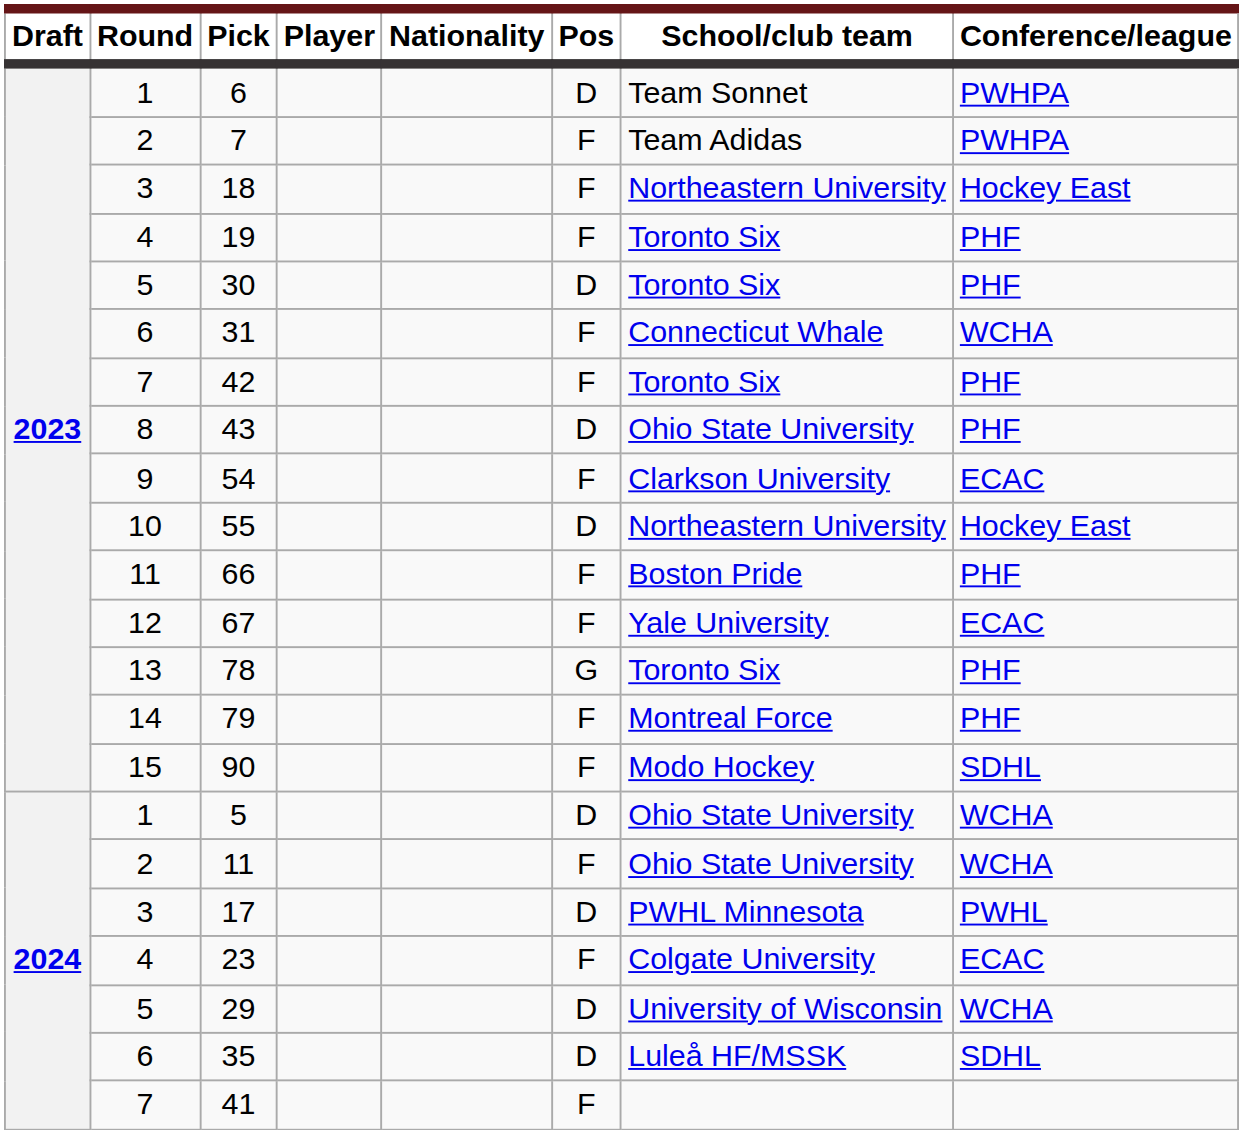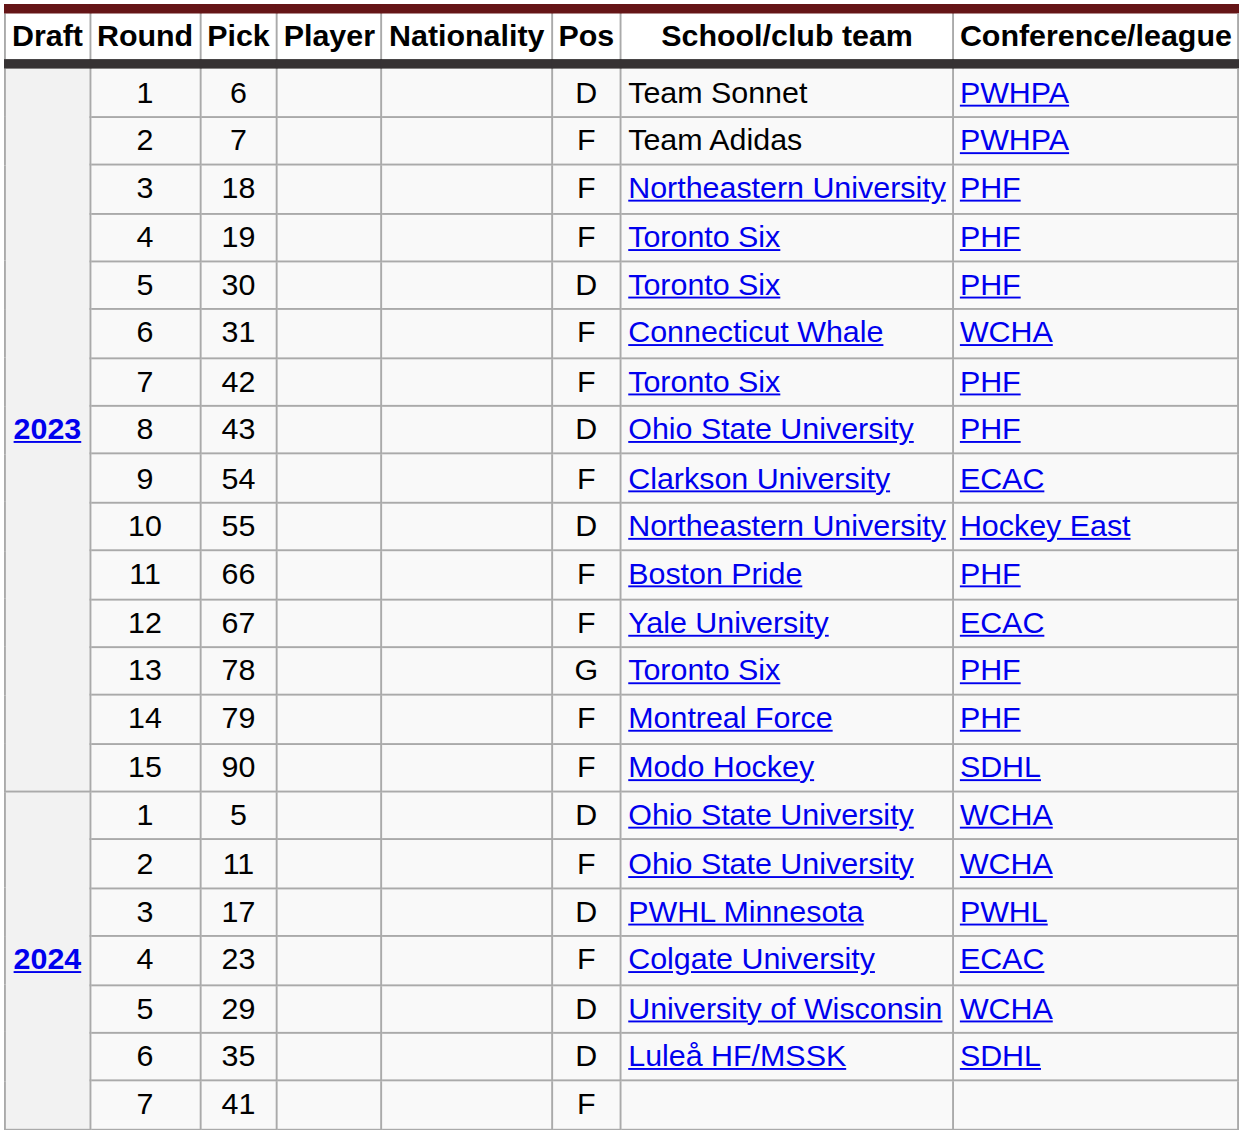(1045, 188) Hockey East -> (990, 188) PHF
